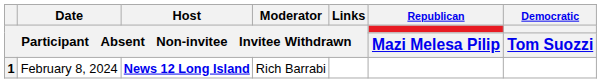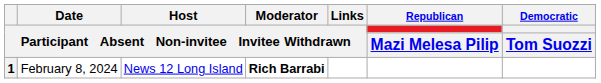(187, 68) bold -> (183, 68) normal
(291, 68) normal -> (287, 68) bold
